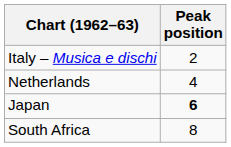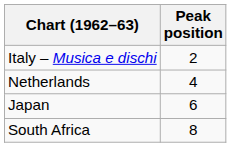(193, 105) bold -> (193, 105) normal
